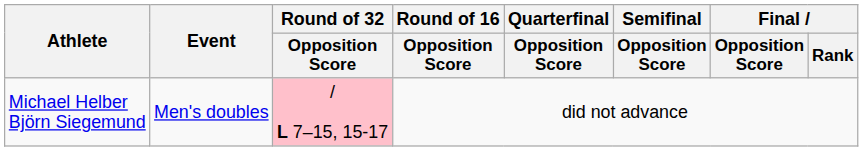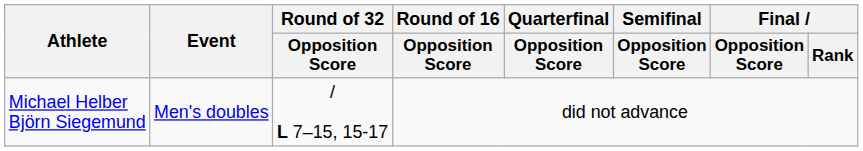(333, 112) pink background -> (333, 112) no background
